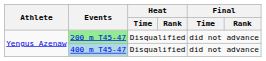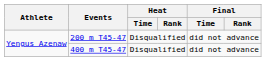(98, 36) lightgreen background -> (98, 36) no background
(98, 49) lightblue background -> (98, 49) no background
